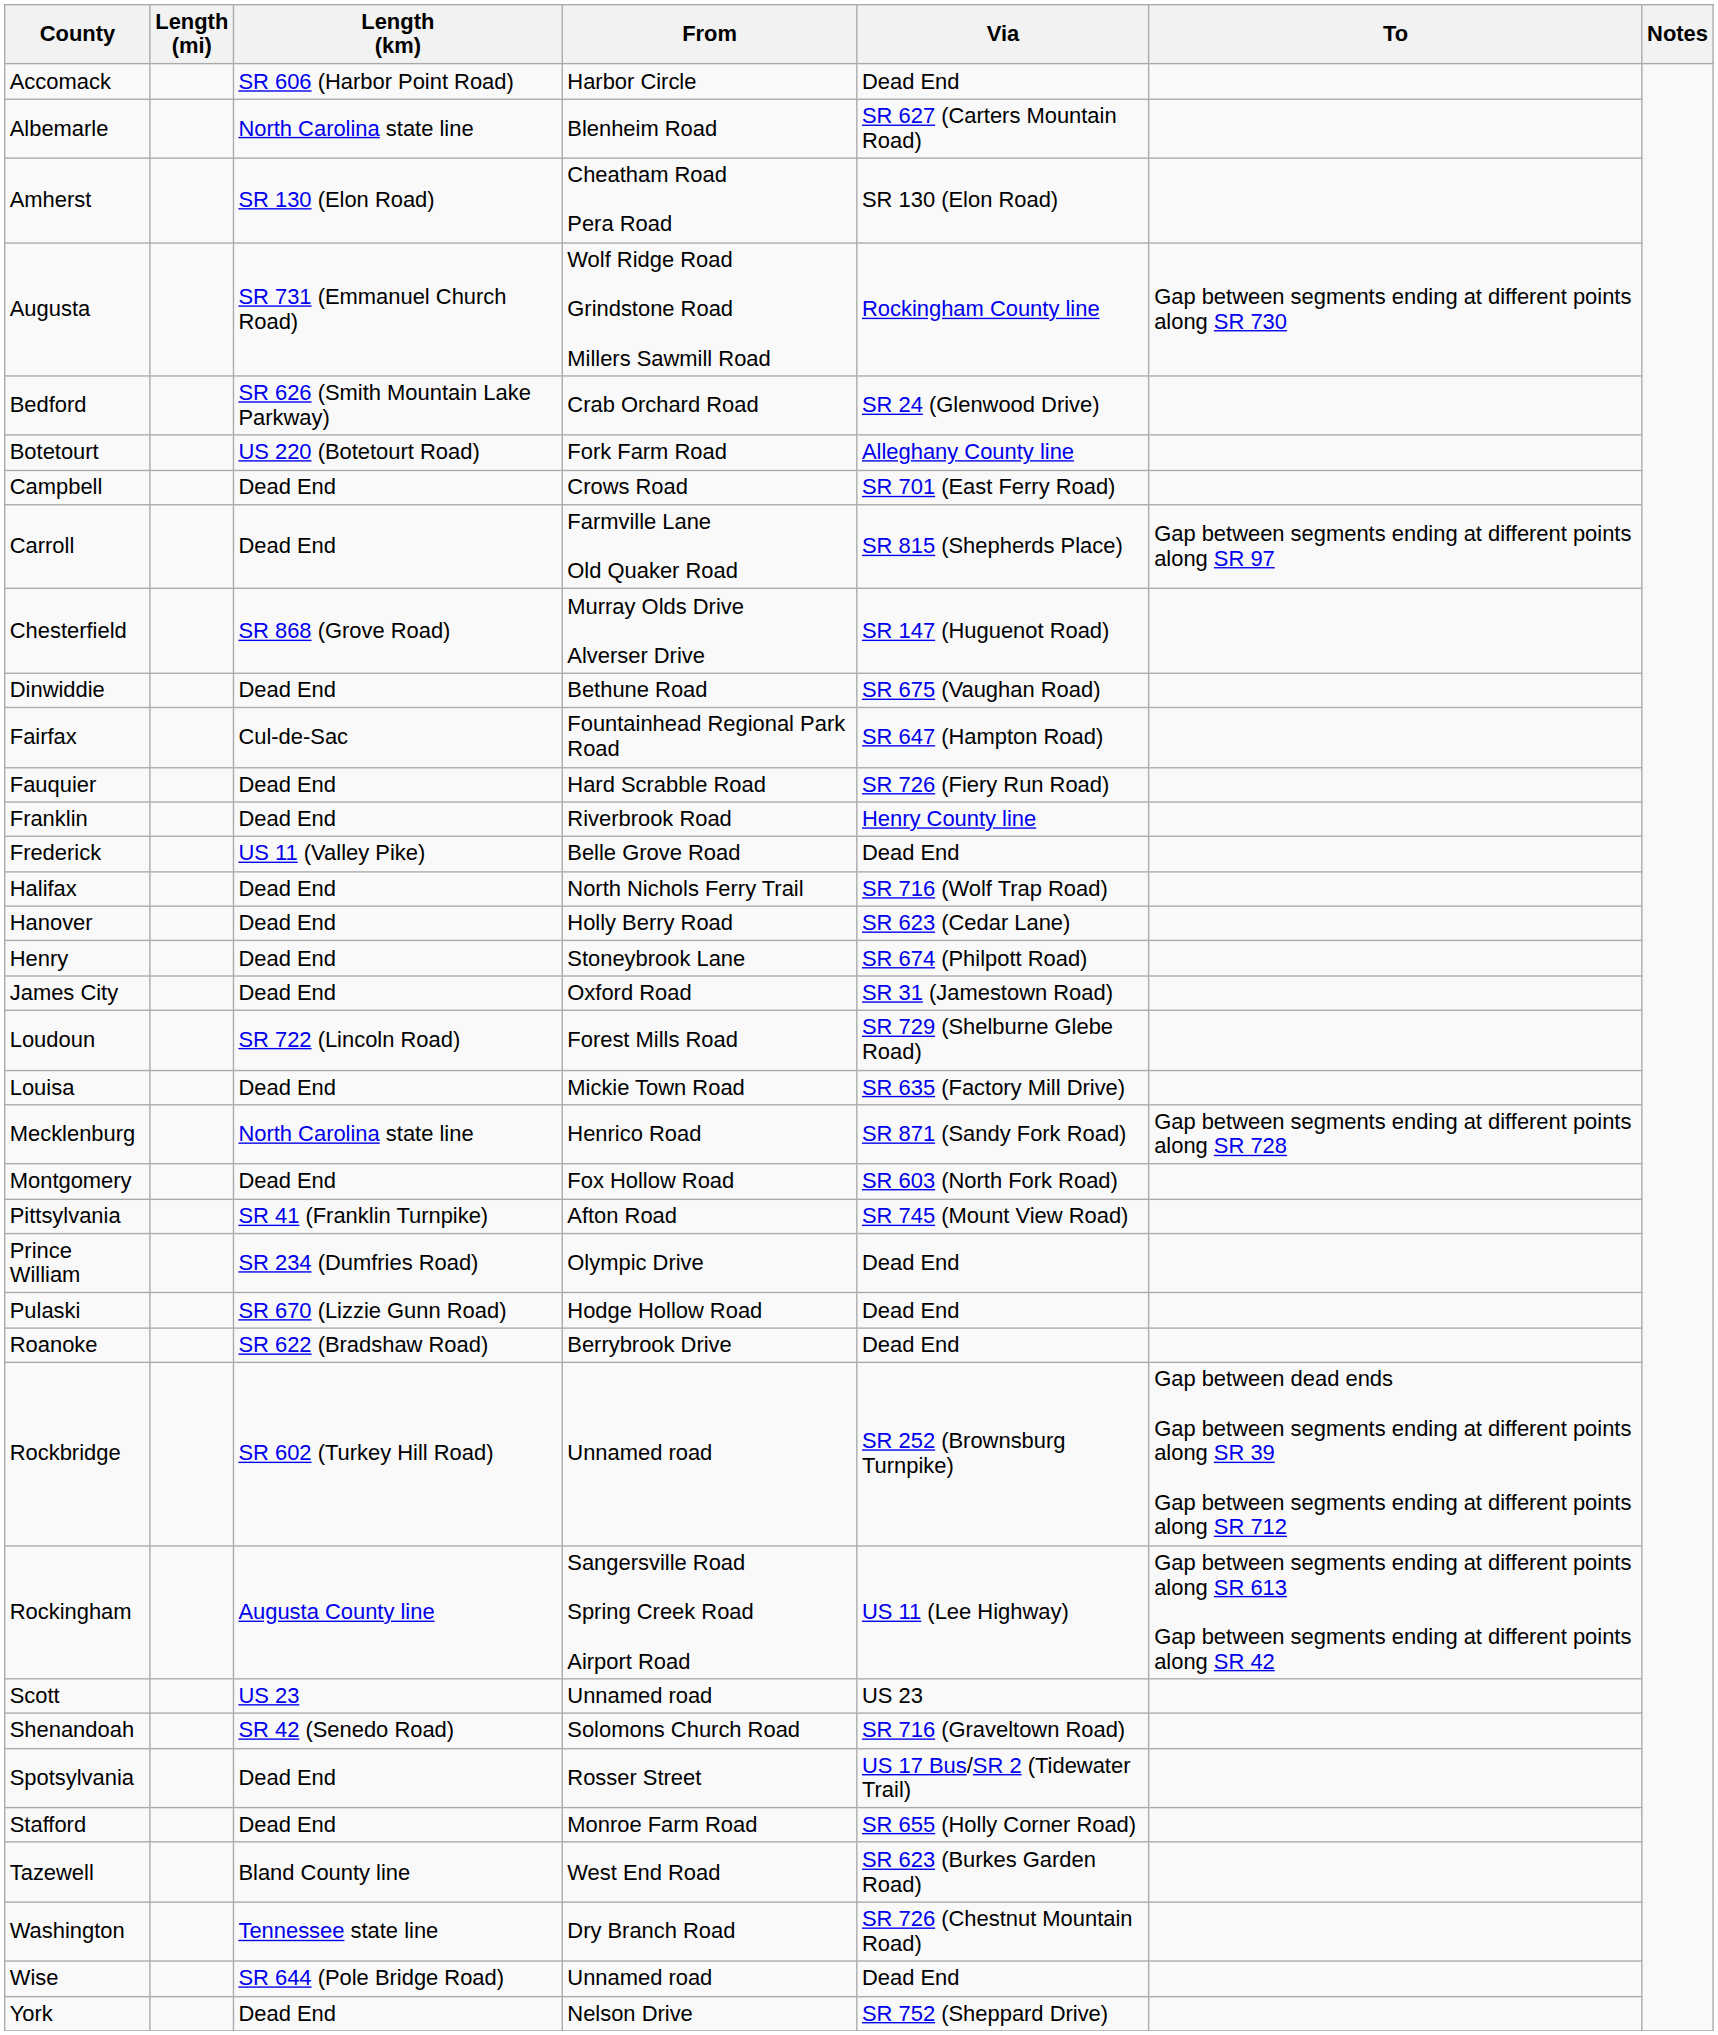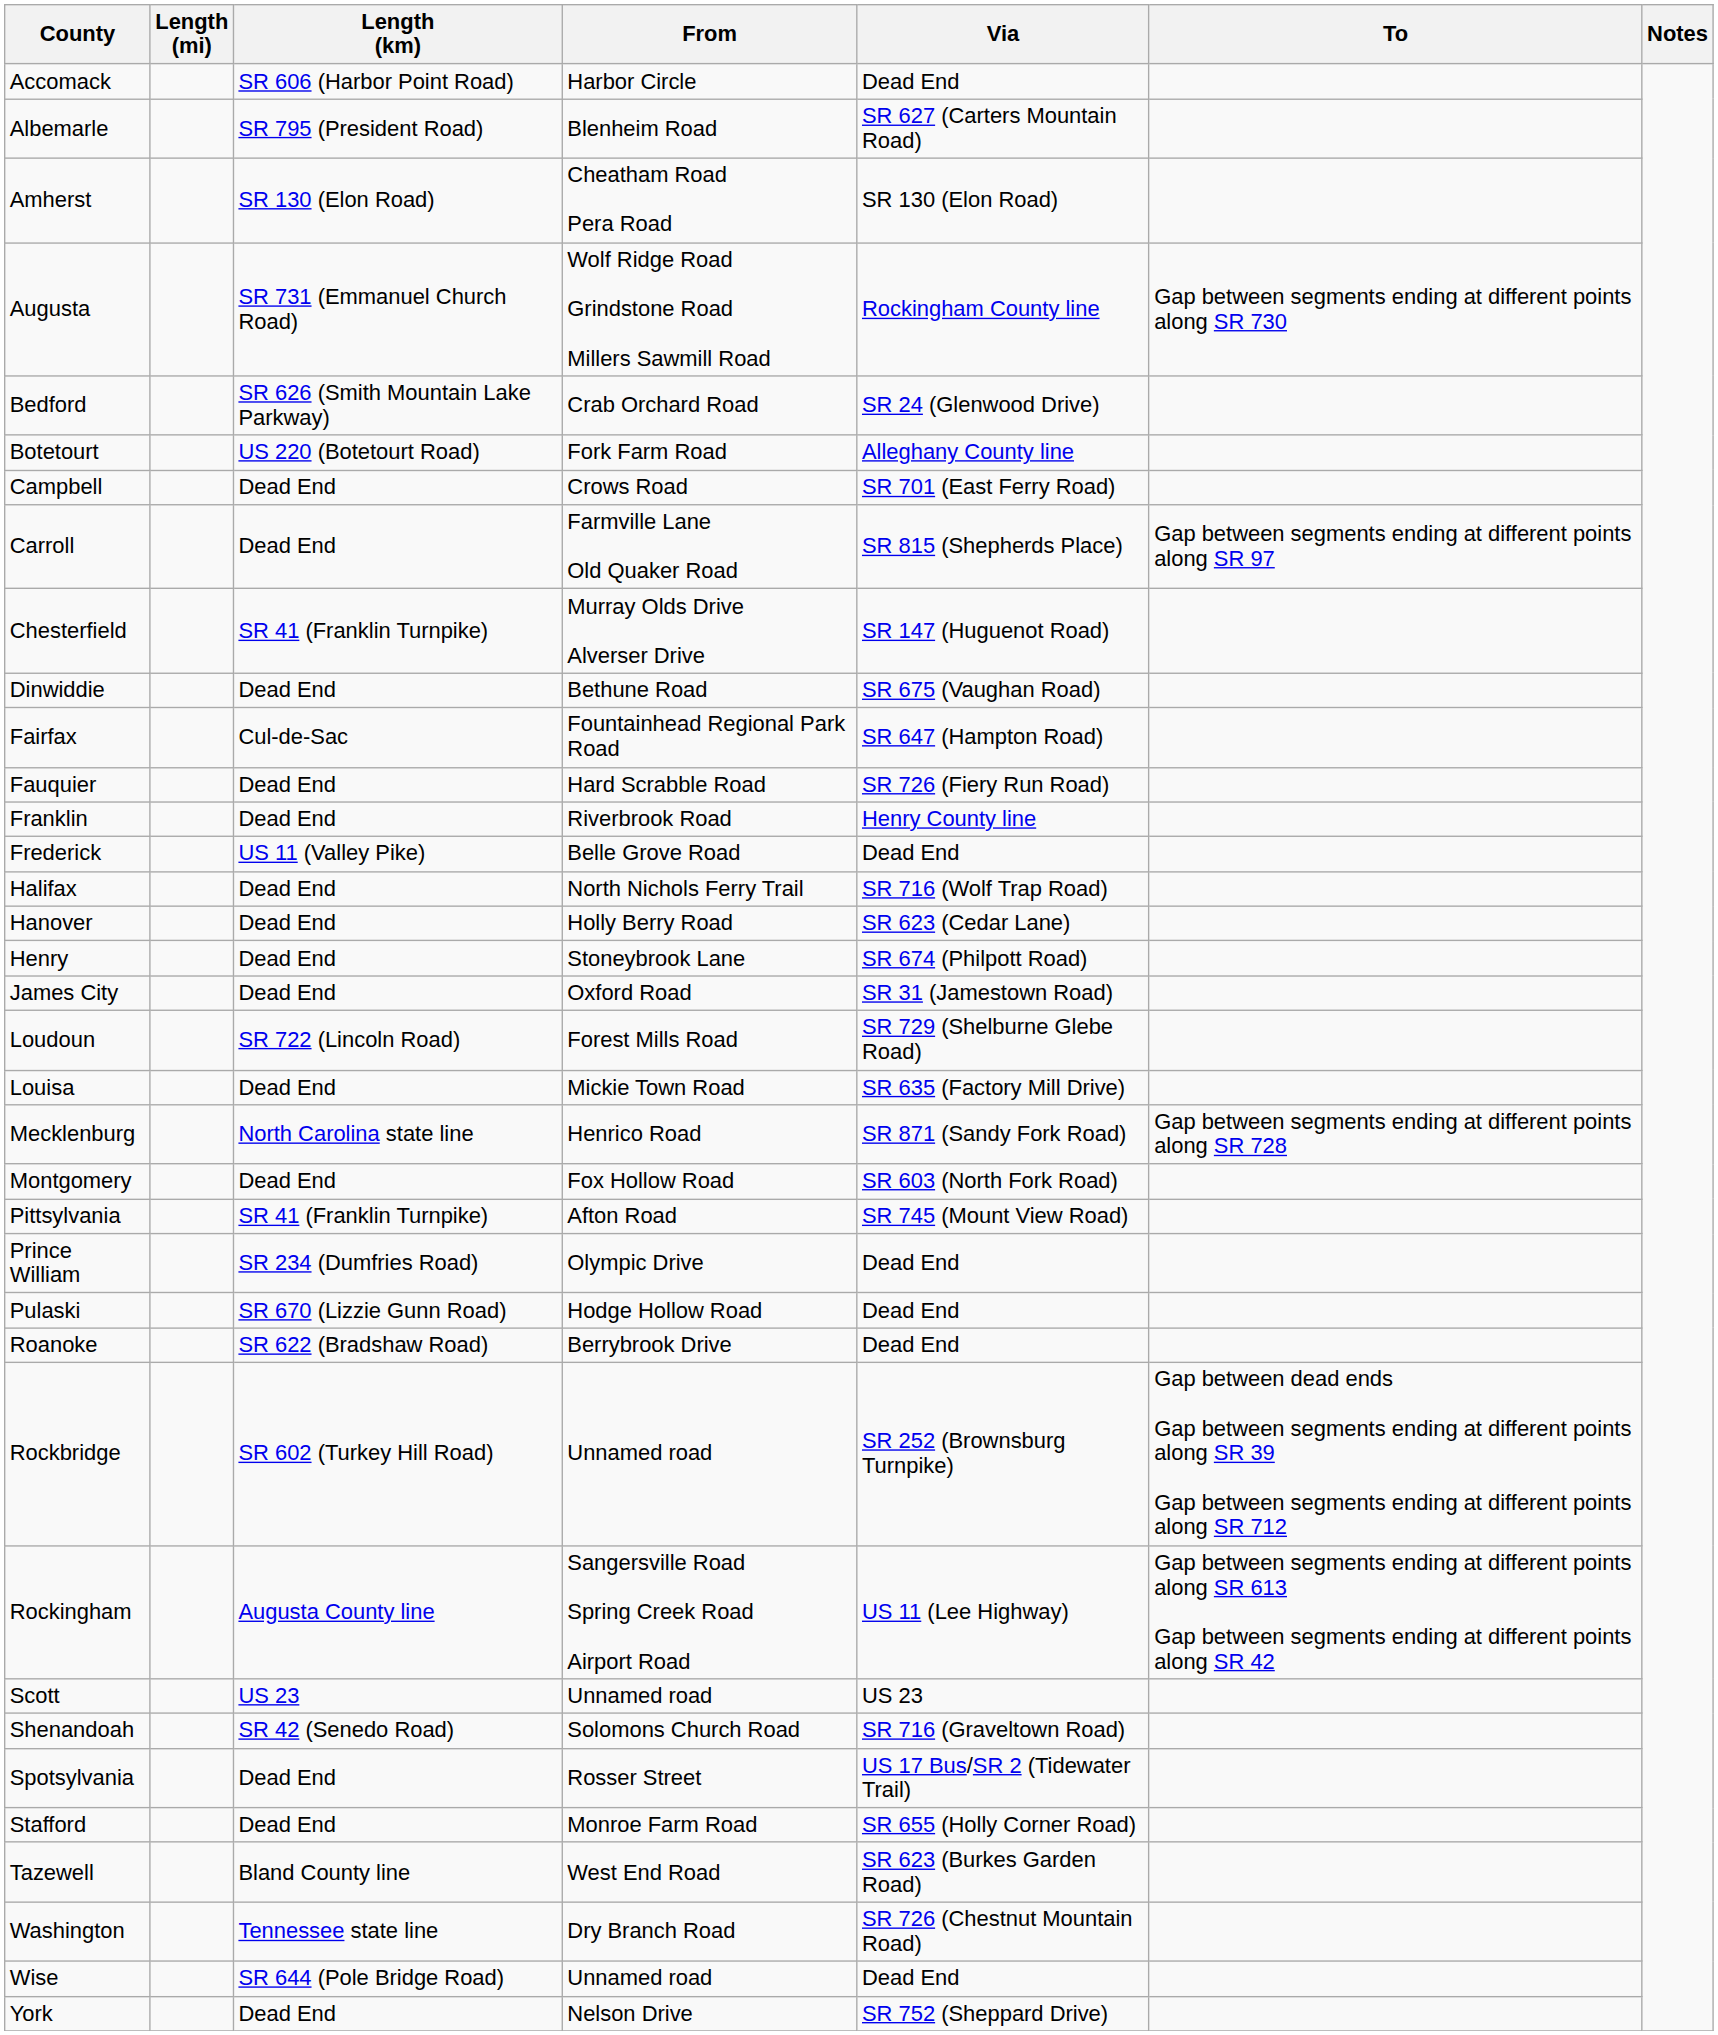(356, 128) North Carolina state line -> (361, 128) SR 795 (President Road)
(344, 630) SR 868 (Grove Road) -> (363, 630) SR 41 (Franklin Turnpike)
